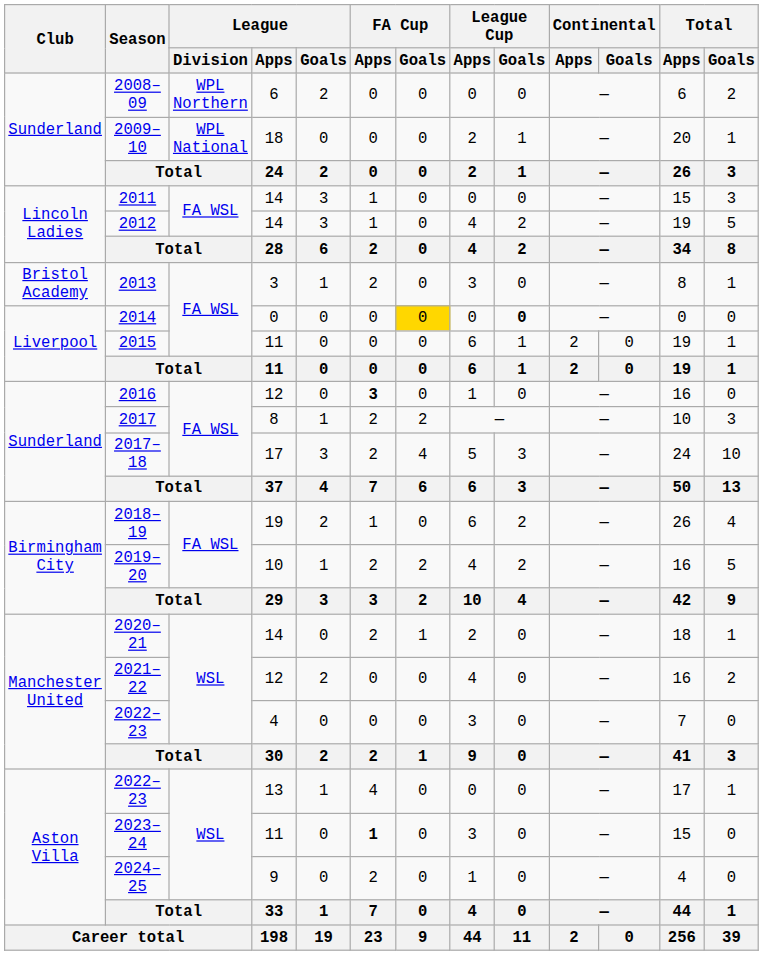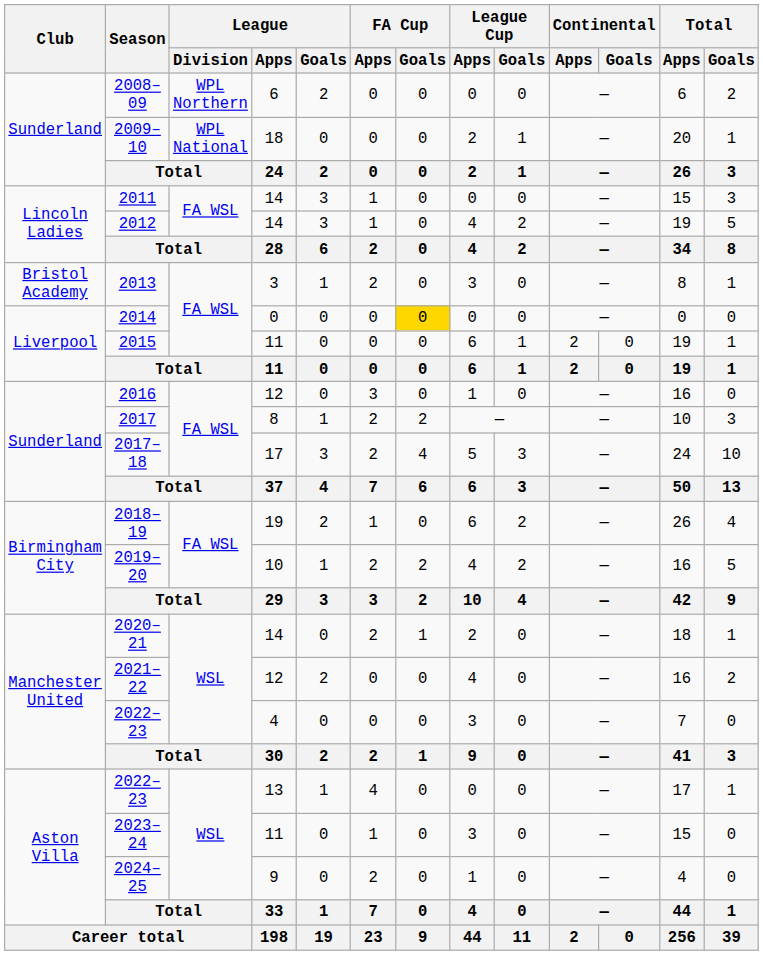(522, 318) bold -> (522, 318) normal
(373, 394) bold -> (373, 394) normal
(373, 835) bold -> (373, 835) normal
